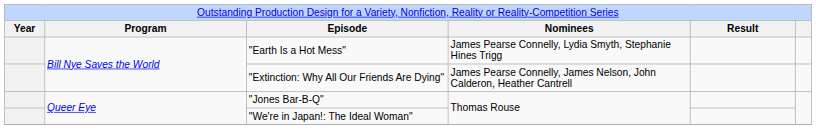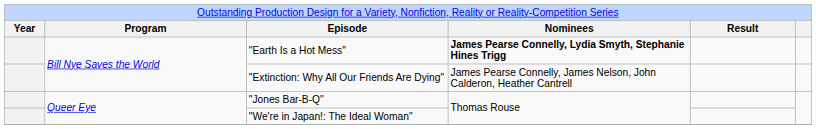(561, 51) normal -> (568, 51) bold
